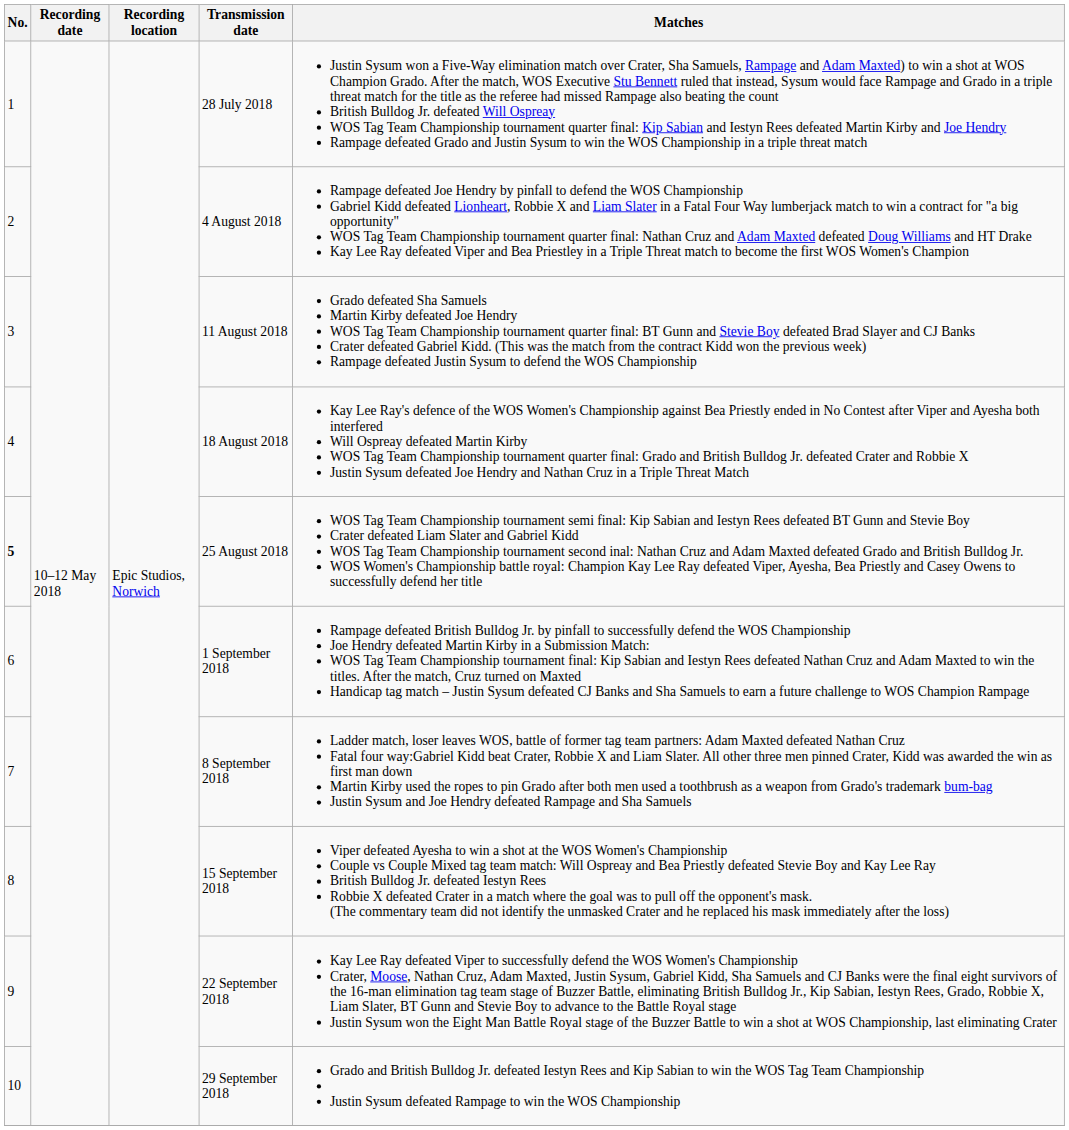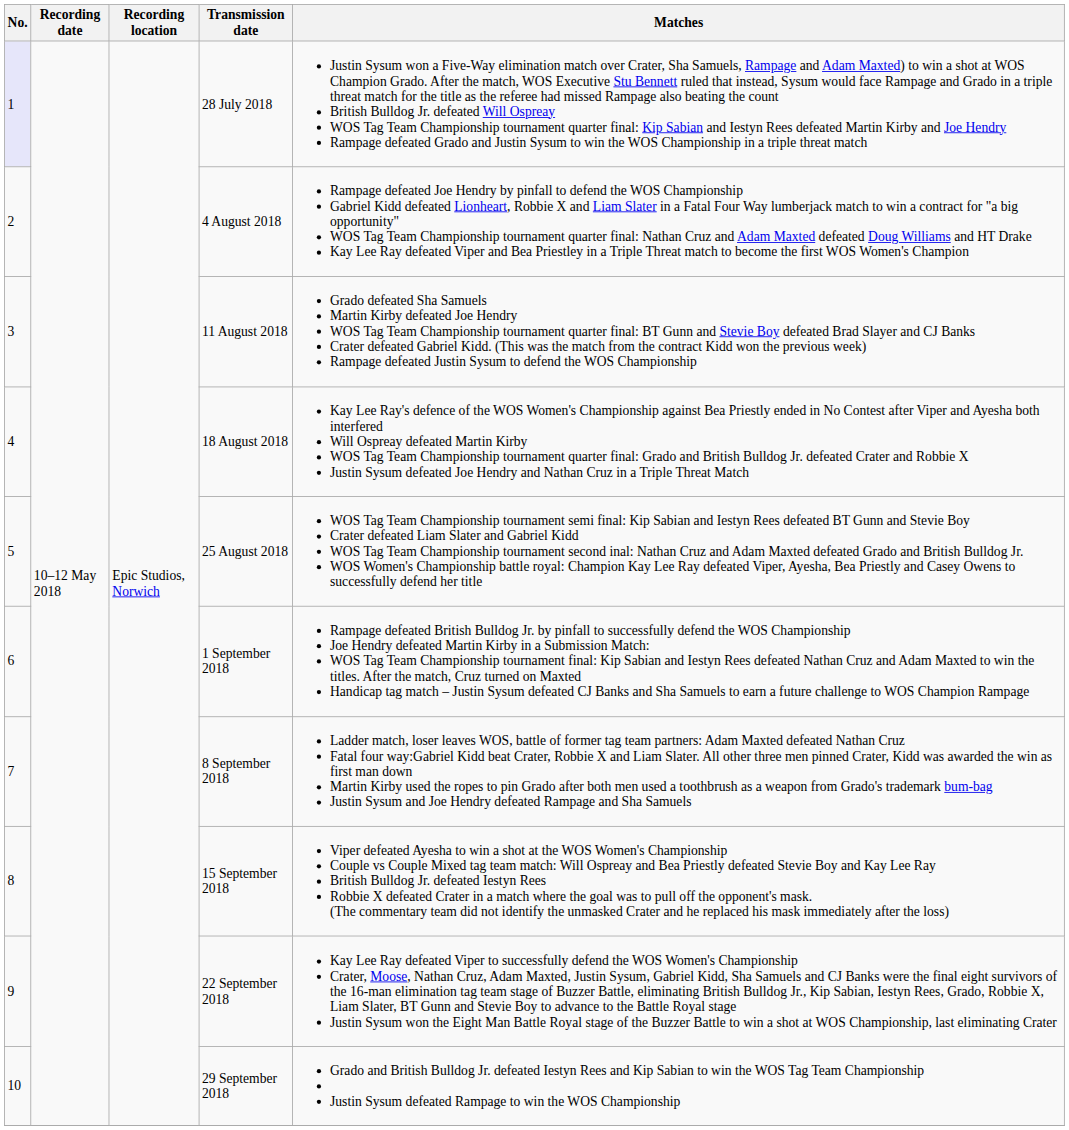(11, 104) no background -> (11, 104) lavender background
(11, 551) bold -> (11, 551) normal
